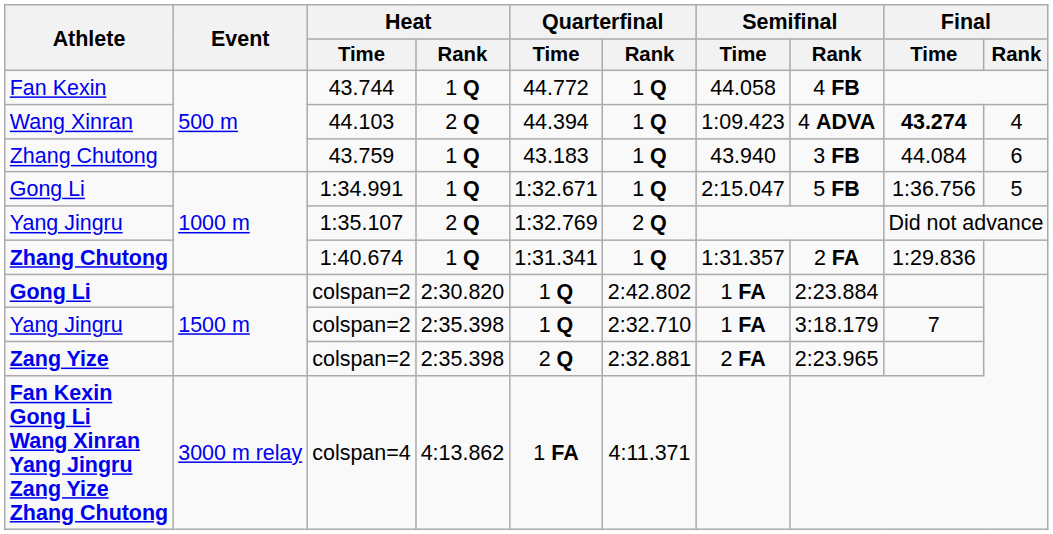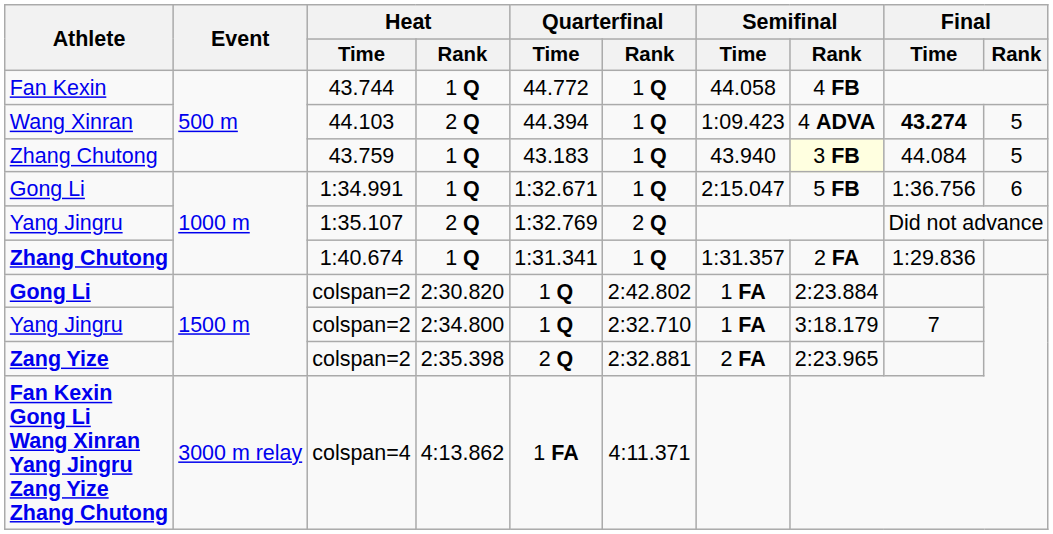(1016, 122) 4 -> (1016, 122) 5
(837, 156) no background -> (837, 156) lightyellow background
(1016, 156) 6 -> (1016, 156) 5
(1016, 190) 5 -> (1016, 190) 6
(462, 325) 2:35.398 -> (462, 325) 2:34.800
